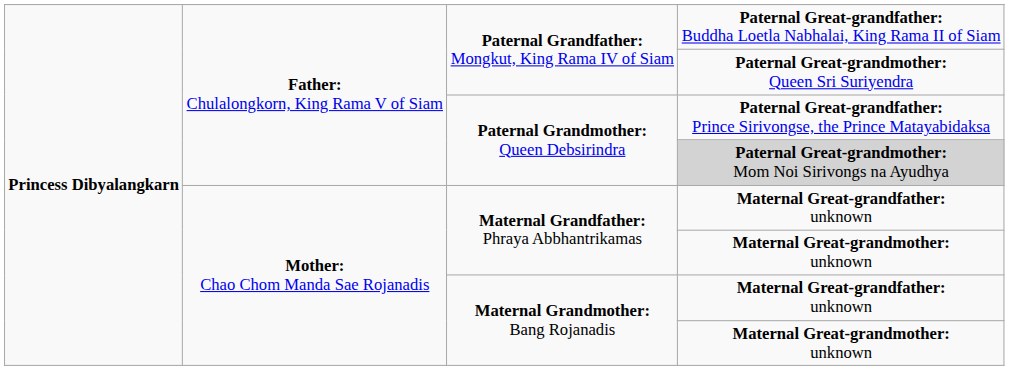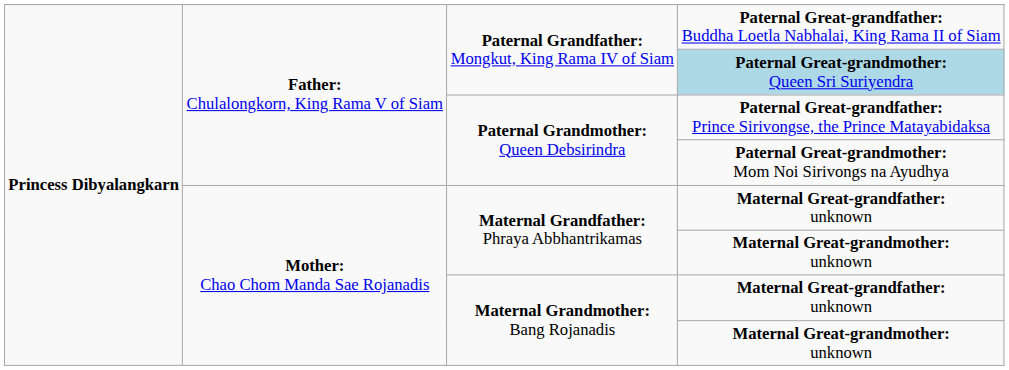(841, 72) no background -> (841, 72) lightblue background
(841, 162) lightgrey background -> (841, 162) no background
